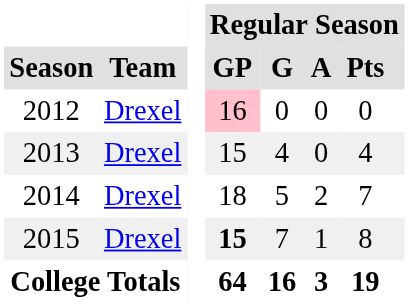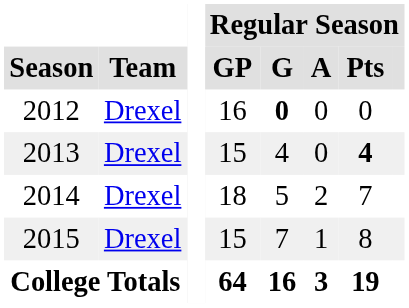(232, 110) pink background -> (232, 110) no background
(282, 110) normal -> (282, 110) bold
(365, 153) normal -> (365, 153) bold
(232, 238) bold -> (232, 238) normal
